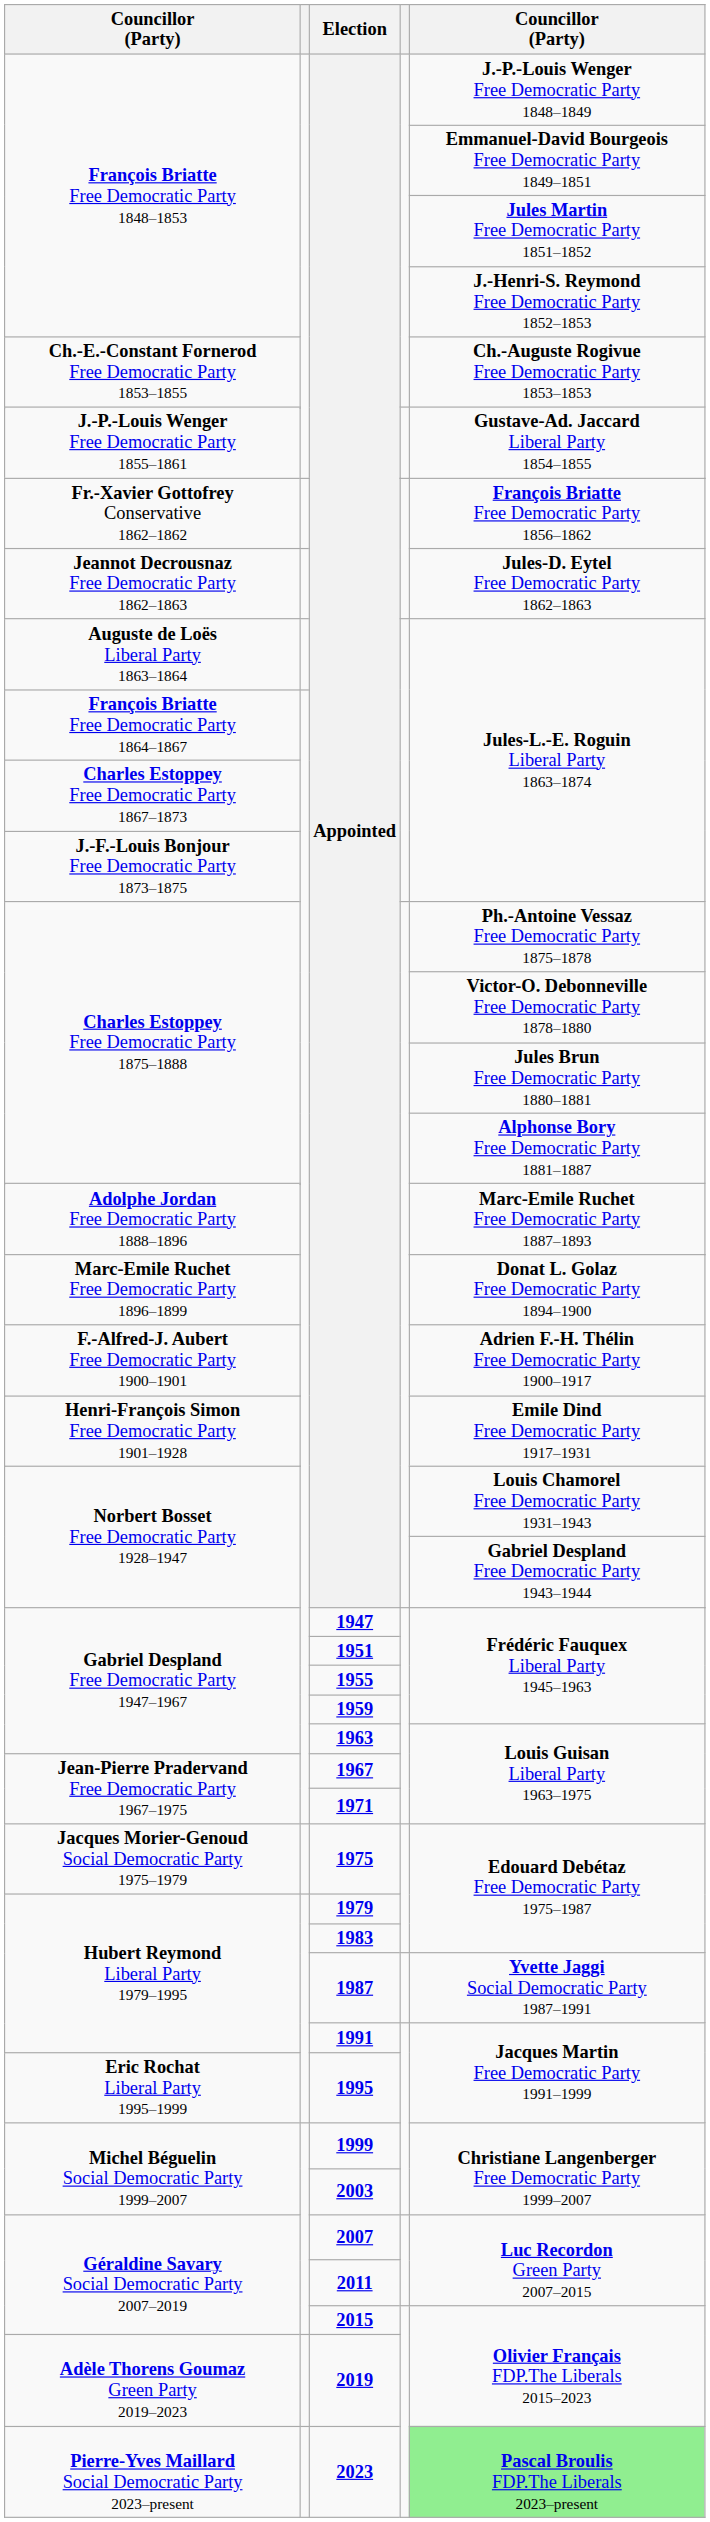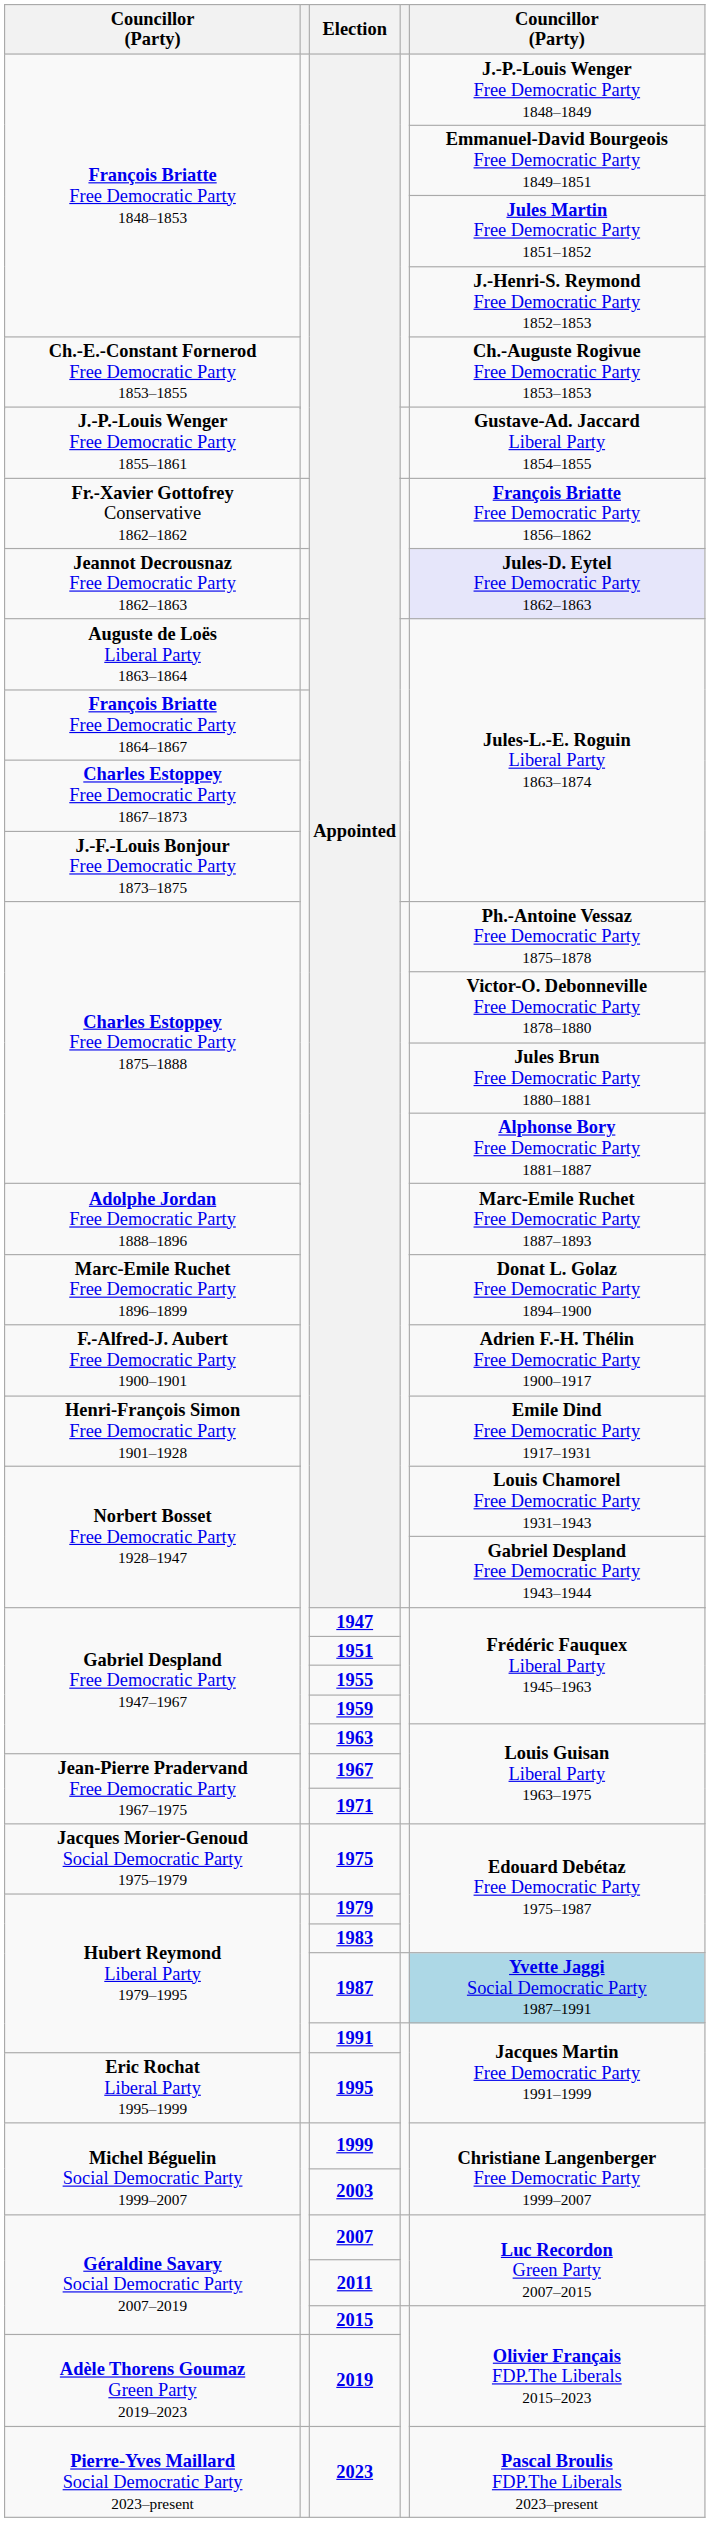(557, 583) no background -> (557, 583) lavender background
(557, 1987) no background -> (557, 1987) lightblue background
(557, 2481) lightgreen background -> (557, 2481) no background
